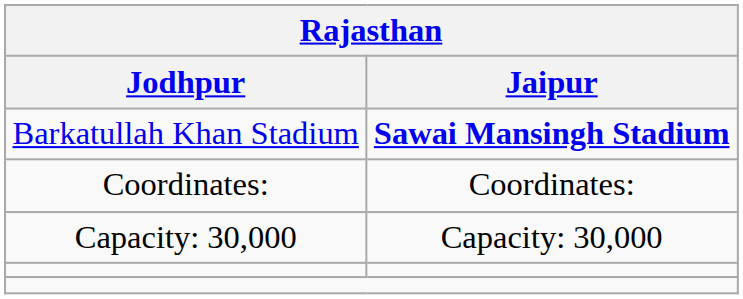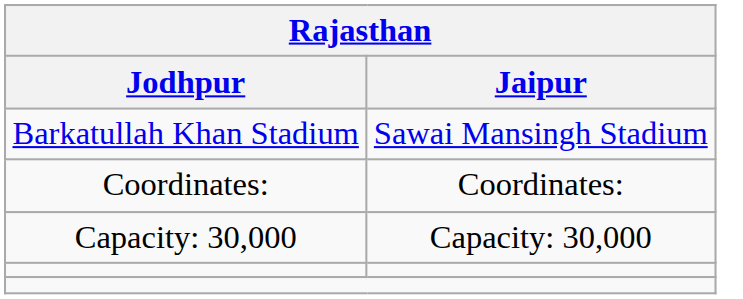(552, 133) bold -> (541, 133) normal
